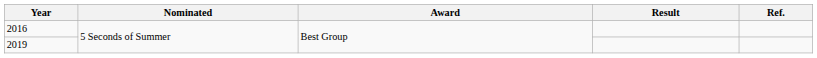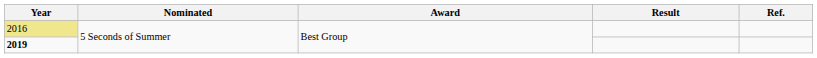(17, 28) no background -> (17, 28) khaki background
(17, 45) normal -> (17, 45) bold
